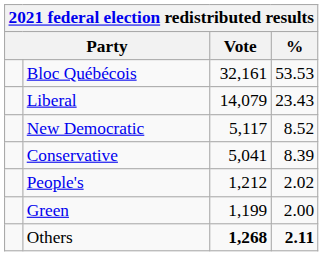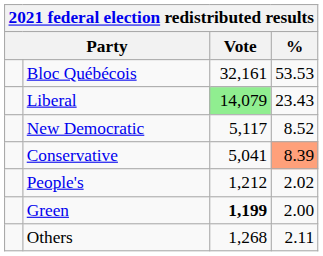(243, 100) no background -> (243, 100) lightgreen background
(299, 155) no background -> (299, 155) lightsalmon background
(248, 210) normal -> (248, 210) bold
(248, 237) bold -> (248, 237) normal
(299, 237) bold -> (299, 237) normal
